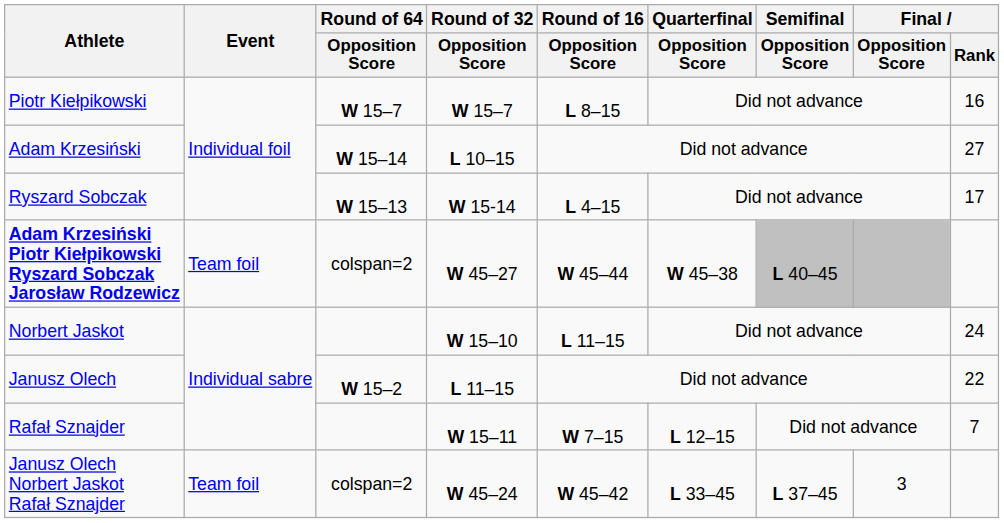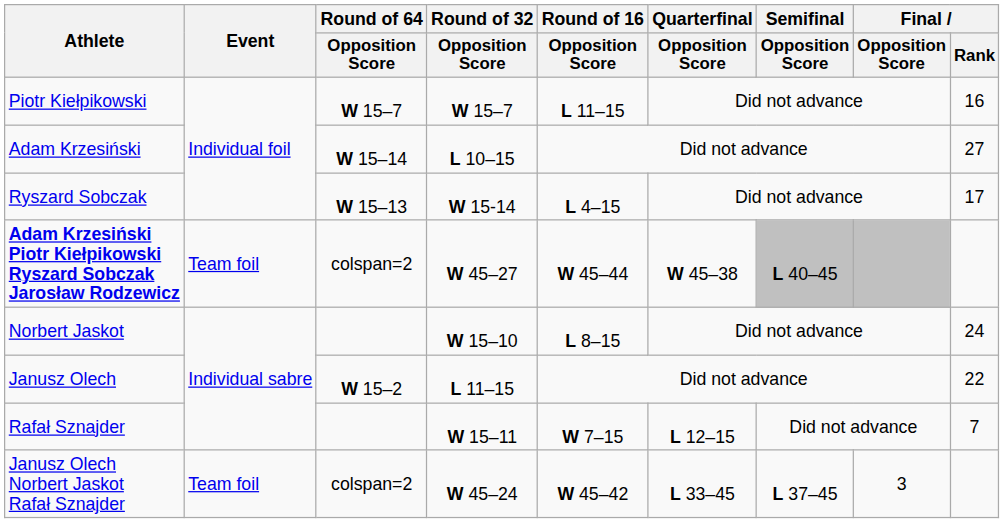(593, 112) L 8–15 -> (593, 112) L 11–15
(593, 342) L 11–15 -> (593, 342) L 8–15
